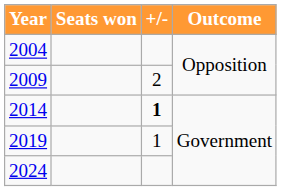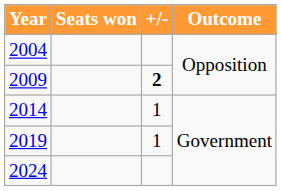(157, 79) normal -> (157, 79) bold
(157, 110) bold -> (157, 110) normal
